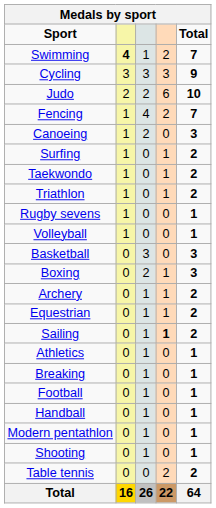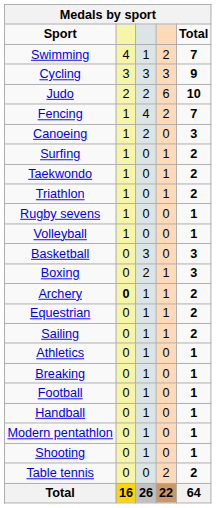(126, 54) bold -> (126, 54) normal
(126, 293) normal -> (126, 293) bold
(166, 333) bold -> (166, 333) normal
